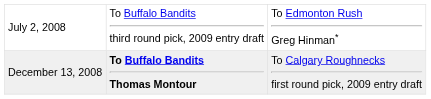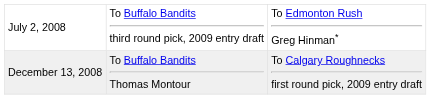(187, 72) bold -> (187, 72) normal
